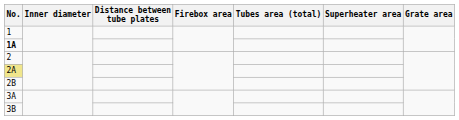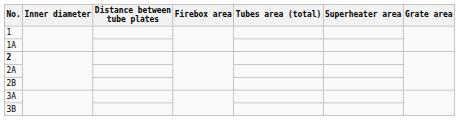(11, 45) bold -> (11, 45) normal
(9, 58) normal -> (9, 58) bold
(11, 71) khaki background -> (11, 71) no background
